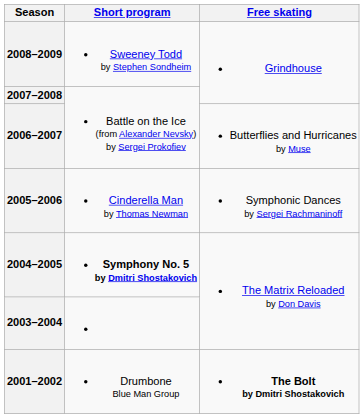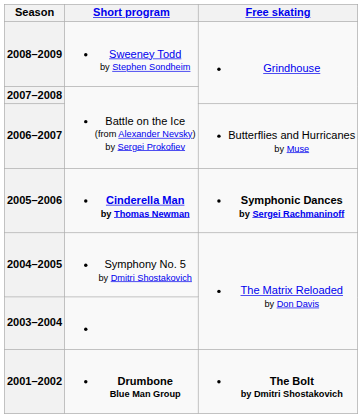(132, 207) normal -> (131, 207) bold
(279, 207) normal -> (278, 207) bold
(132, 271) bold -> (131, 271) normal
(132, 388) normal -> (131, 388) bold
